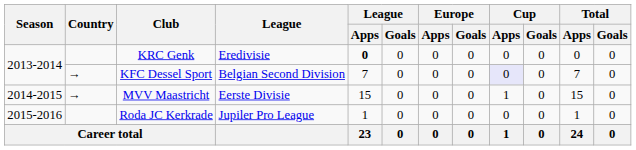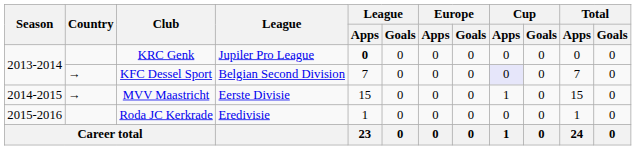(244, 54) Eredivisie -> (266, 54) Jupiler Pro League
(266, 114) Jupiler Pro League -> (244, 114) Eredivisie
